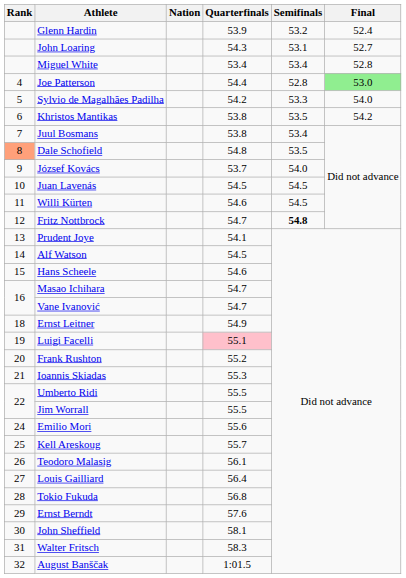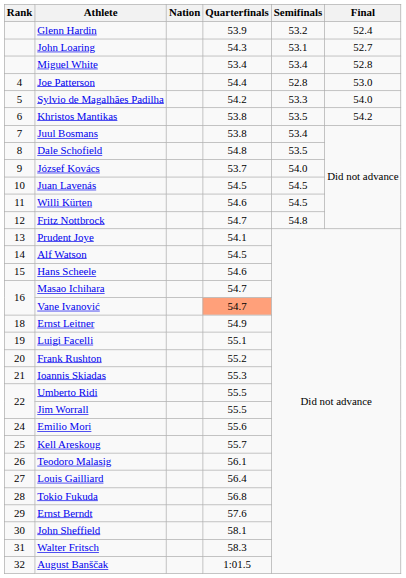(363, 82) lightgreen background -> (363, 82) no background
(20, 151) lightsalmon background -> (20, 151) no background
(298, 220) bold -> (298, 220) normal
(237, 306) no background -> (237, 306) lightsalmon background
(237, 340) pink background -> (237, 340) no background
